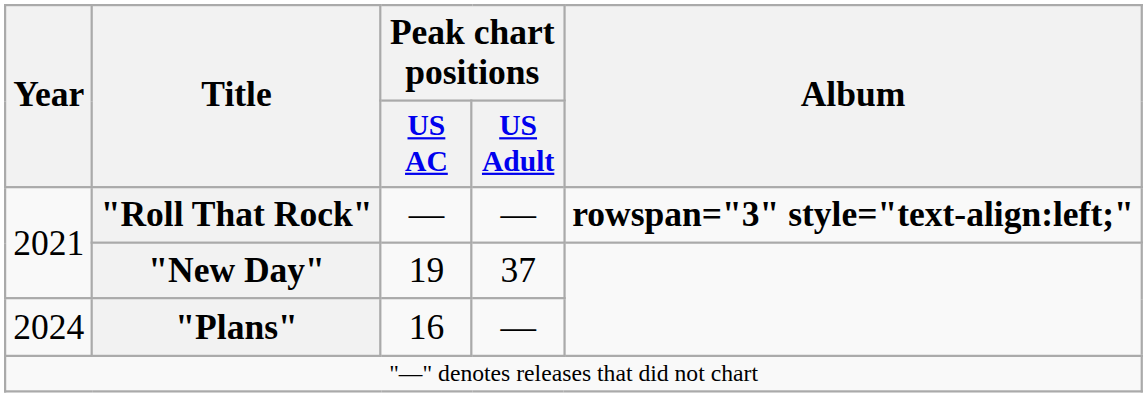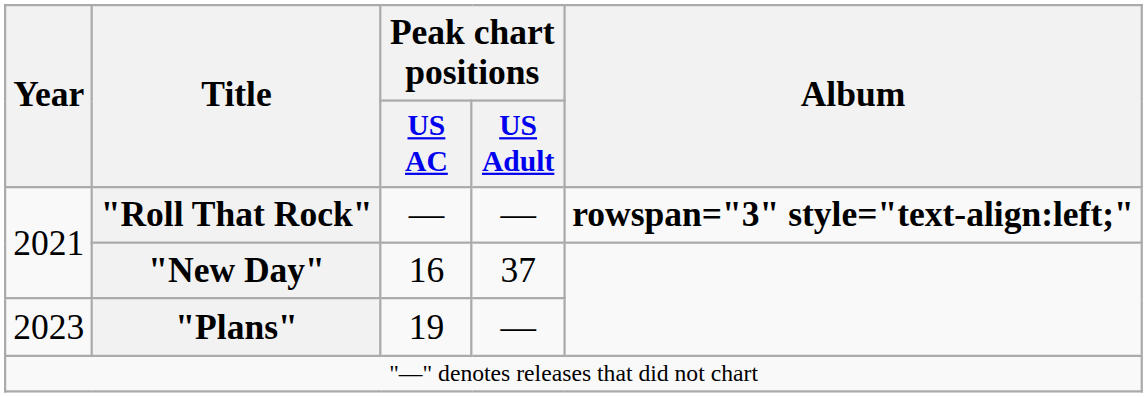(426, 270) 19 -> (426, 270) 16
(49, 326) 2024 -> (49, 326) 2023
(426, 326) 16 -> (426, 326) 19
